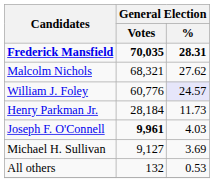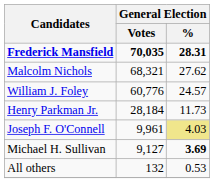(193, 91) lavender background -> (193, 91) no background
(150, 129) bold -> (150, 129) normal
(196, 129) no background -> (196, 129) khaki background
(196, 149) normal -> (196, 149) bold
